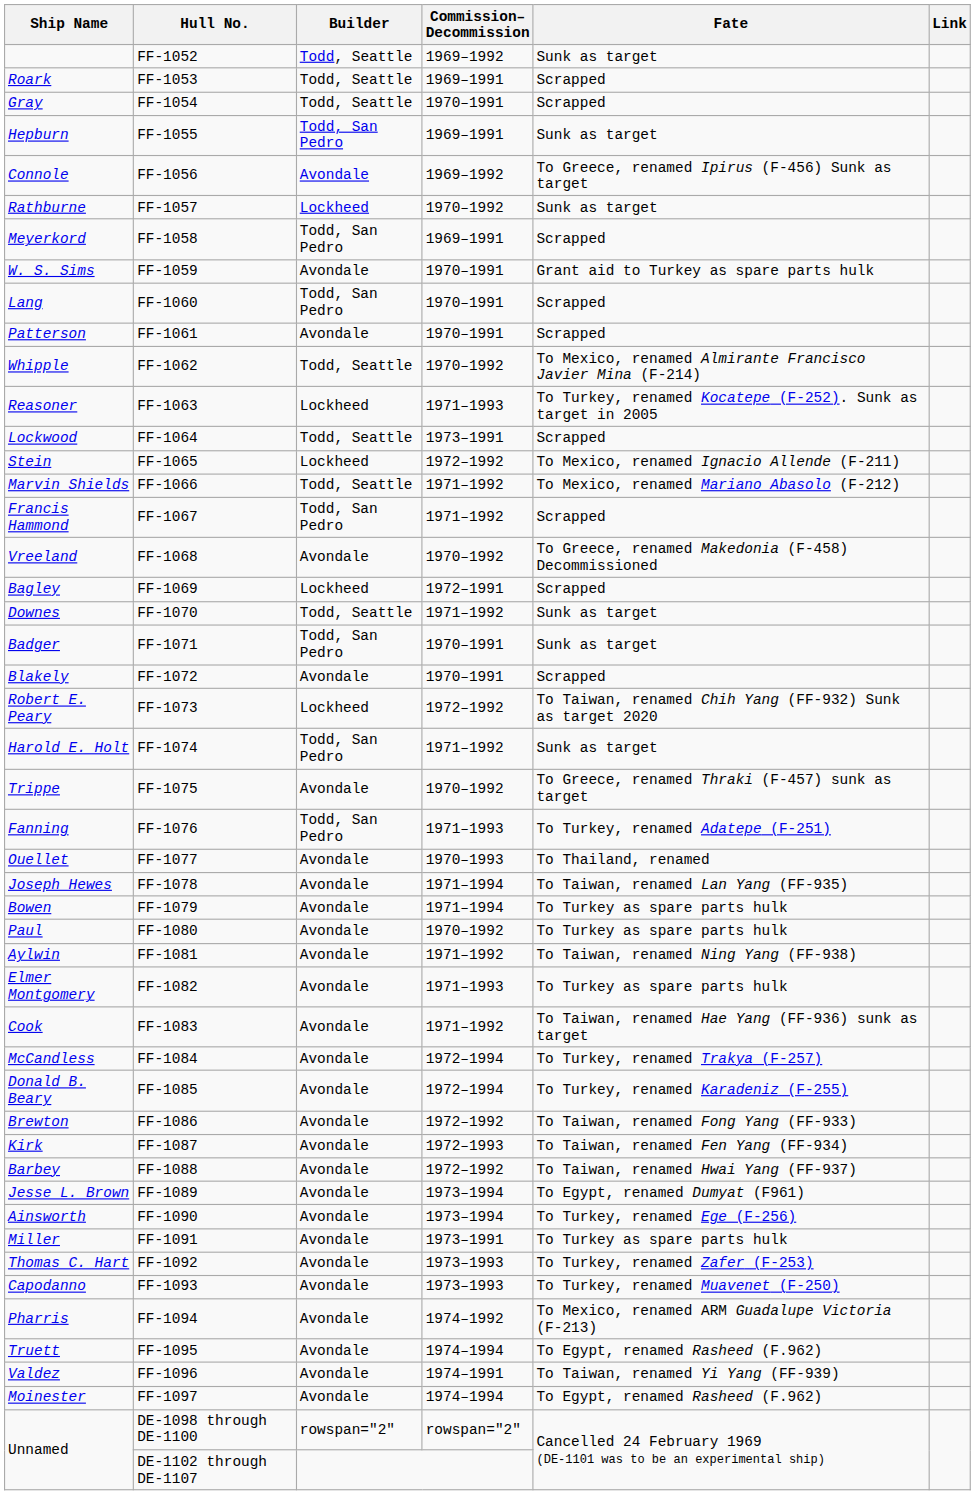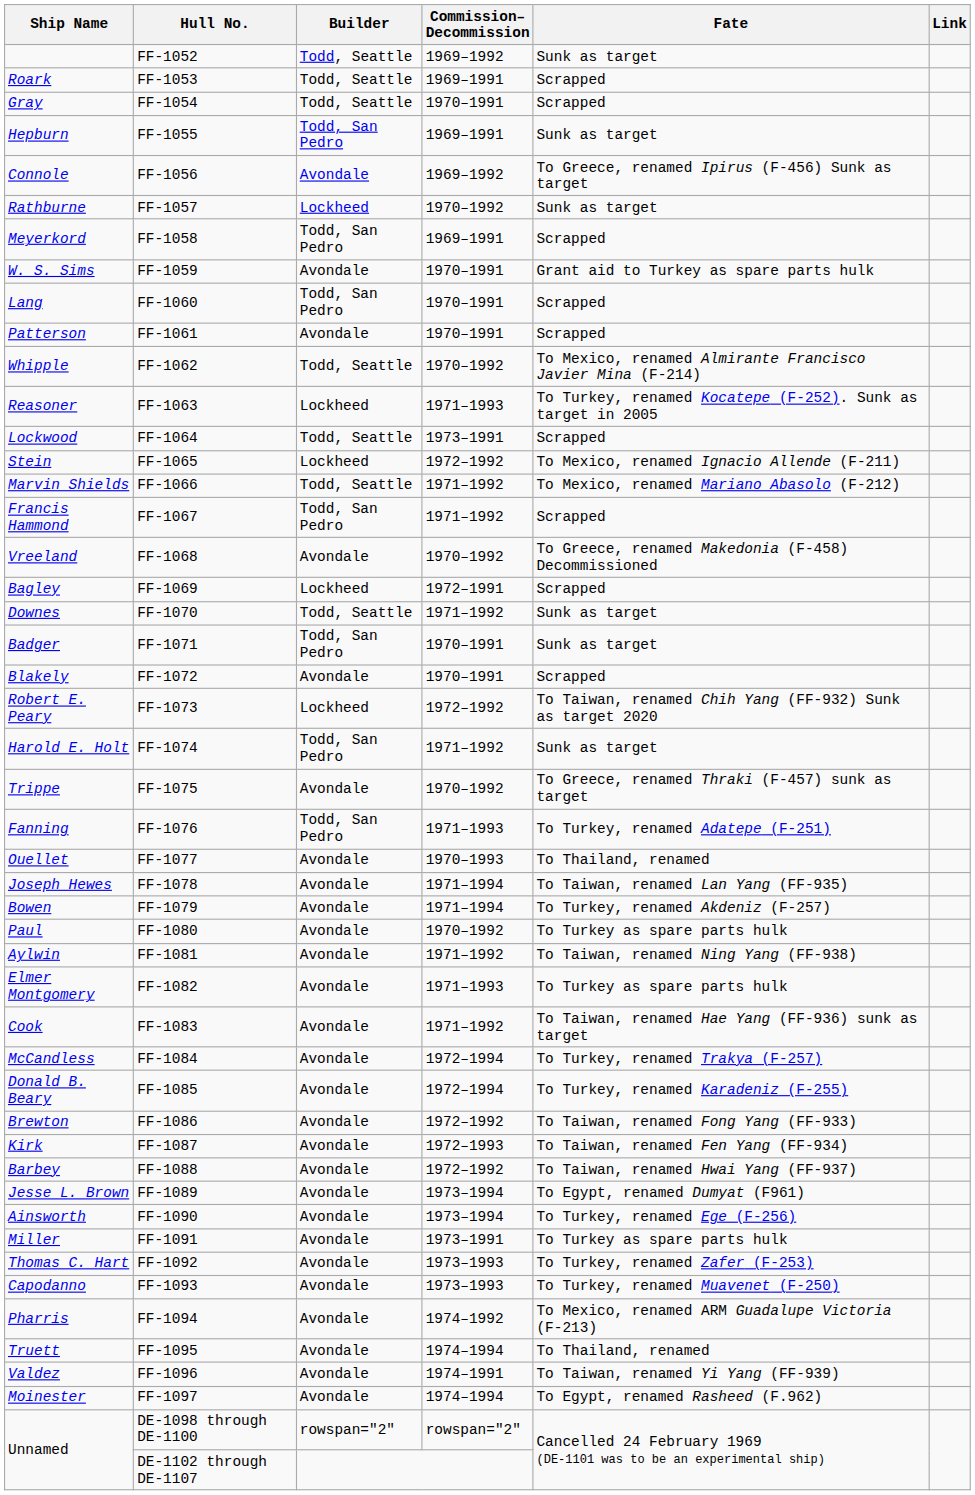(662, 908) To Turkey as spare parts hulk -> (684, 908) To Turkey, renamed Akdeniz (F-257)
(679, 1351) To Egypt, renamed Rasheed (F.962) -> (623, 1351) To Thailand, renamed
